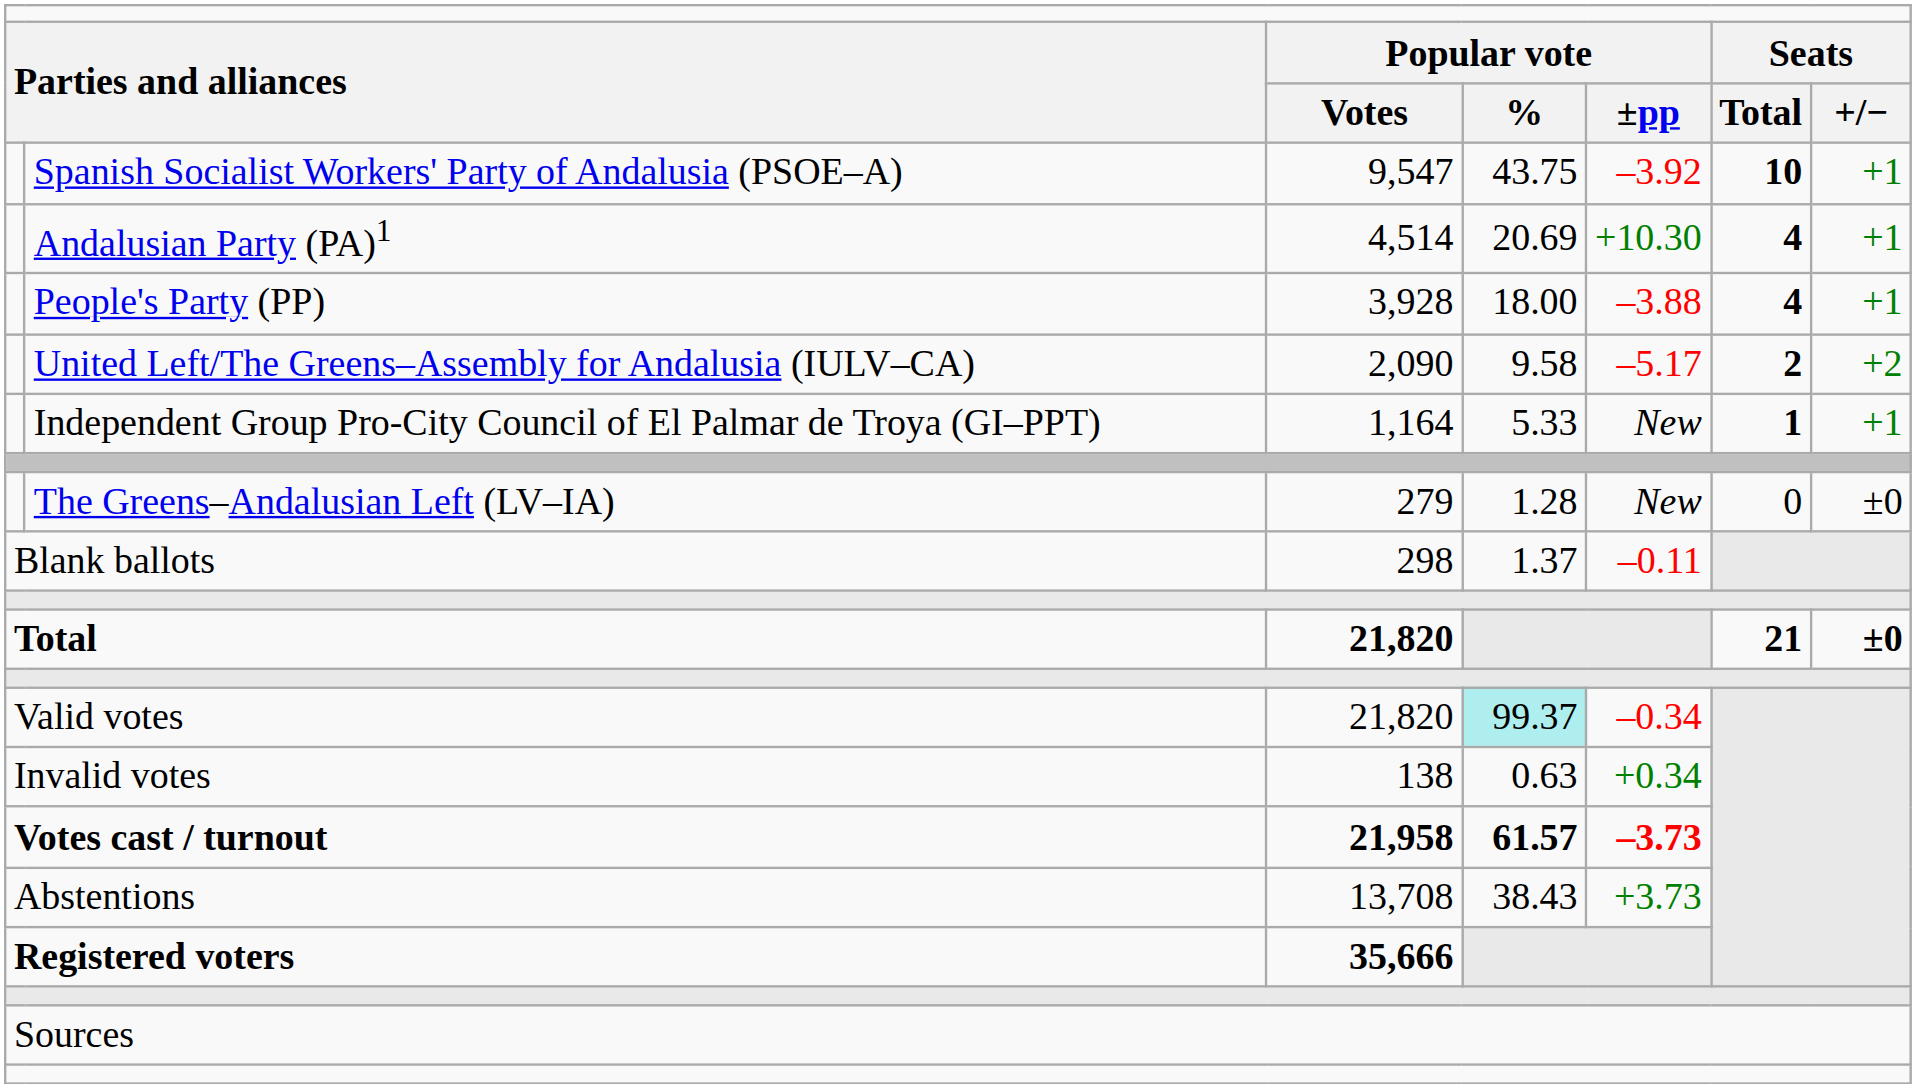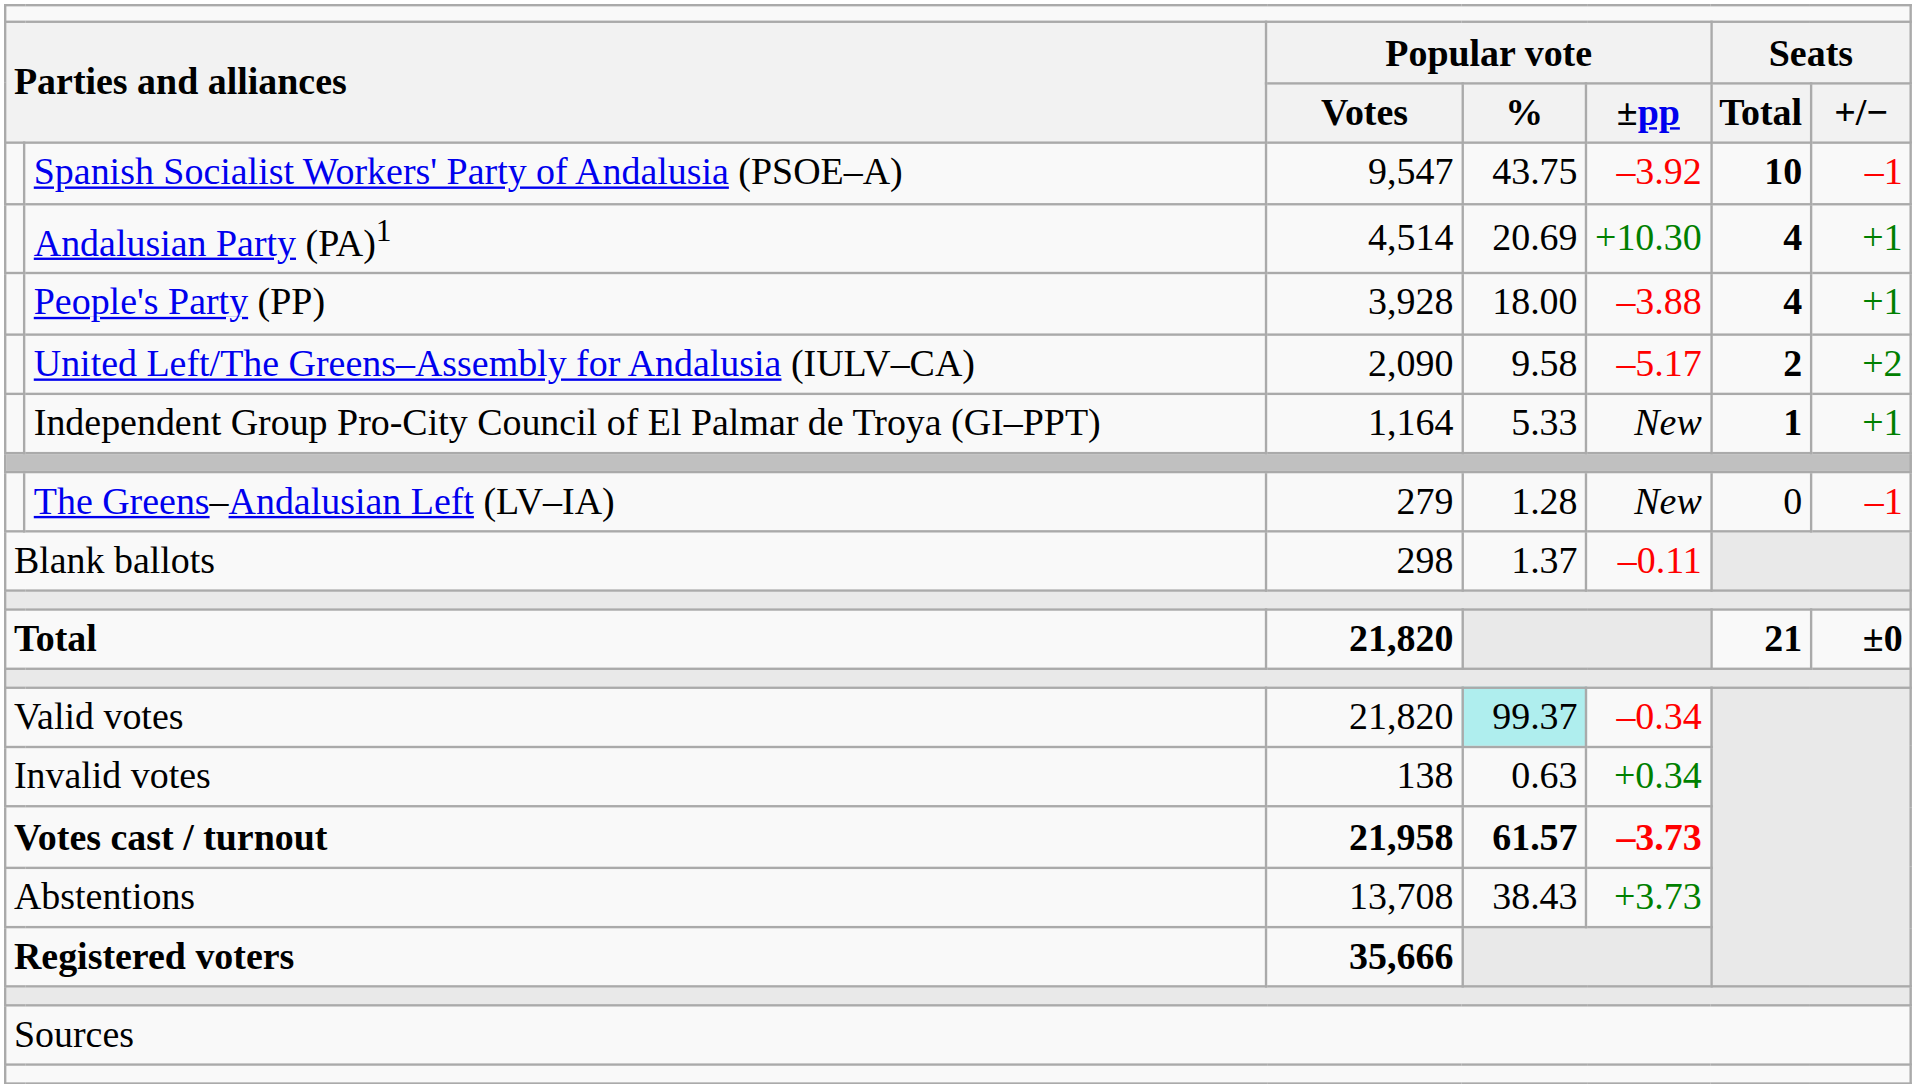(1882, 172) +1 -> (1884, 172) –1
(1883, 500) ±0 -> (1884, 500) –1
